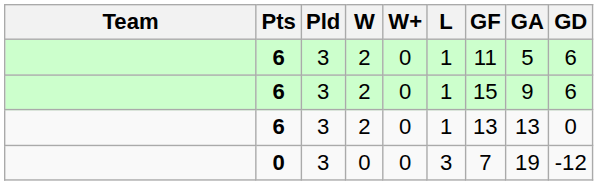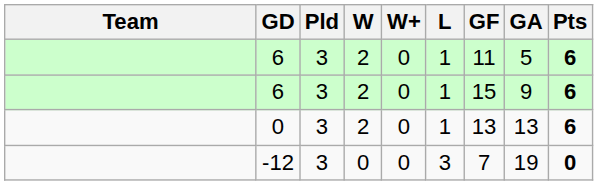columns swapped: (279, 22) <-> (571, 22)
